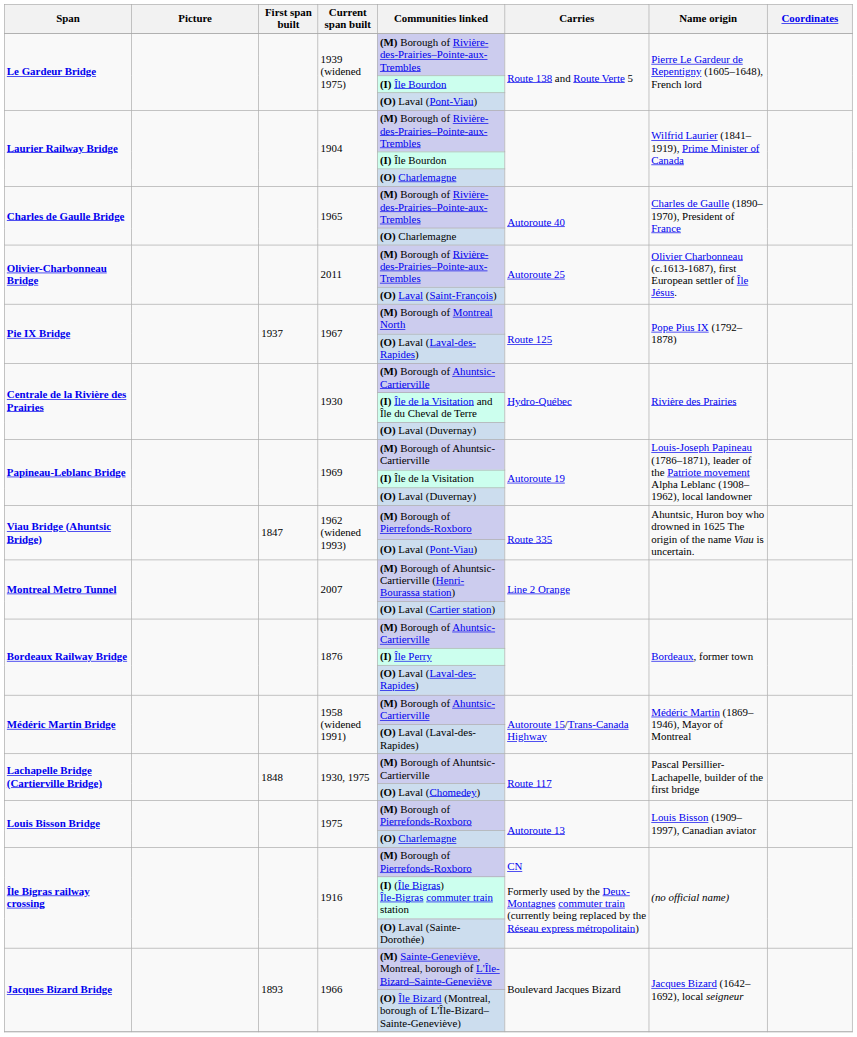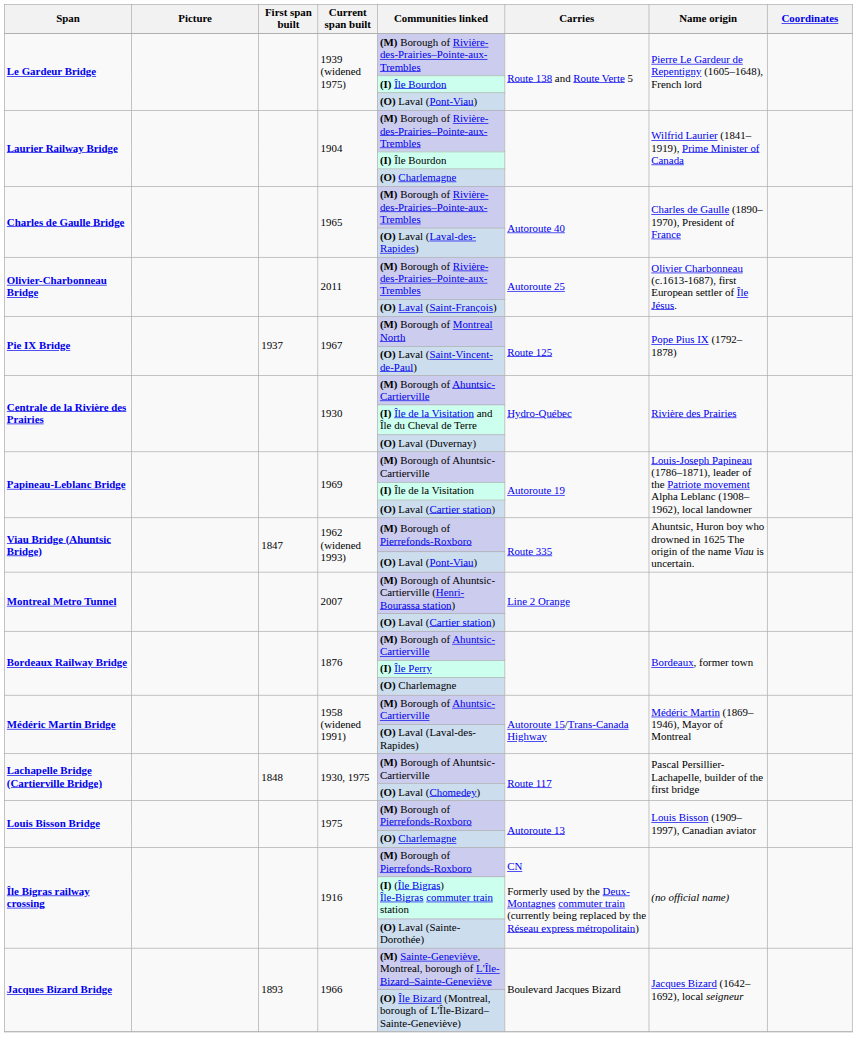(418, 236) (O) Charlemagne -> (428, 242) (O) Laval (Laval-des-Rapides)
(428, 348) (O) Laval (Laval-des-Rapides) -> (436, 360) (O) Laval (Saint-Vincent-de-Paul)
(428, 496) (O) Laval (Duvernay) -> (437, 509) (O) Laval (Cartier station)
(428, 680) (O) Laval (Laval-des-Rapides) -> (418, 686) (O) Charlemagne
